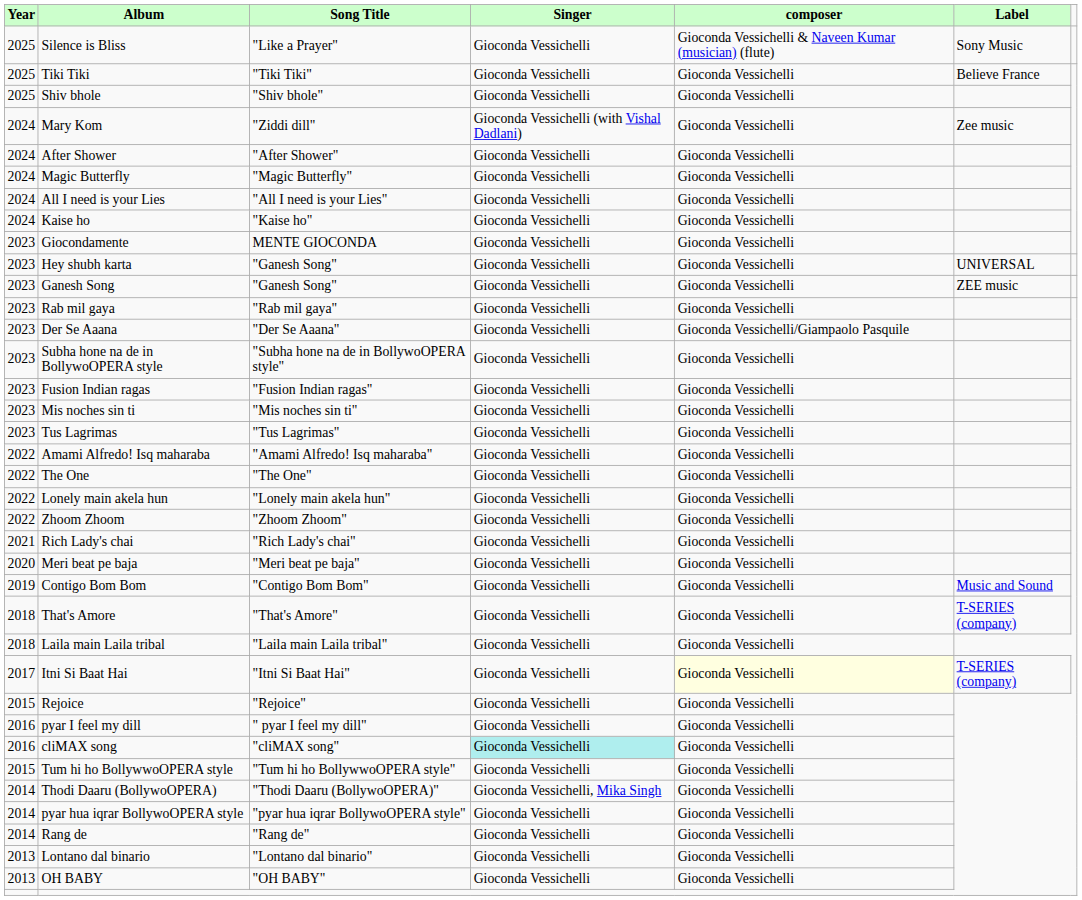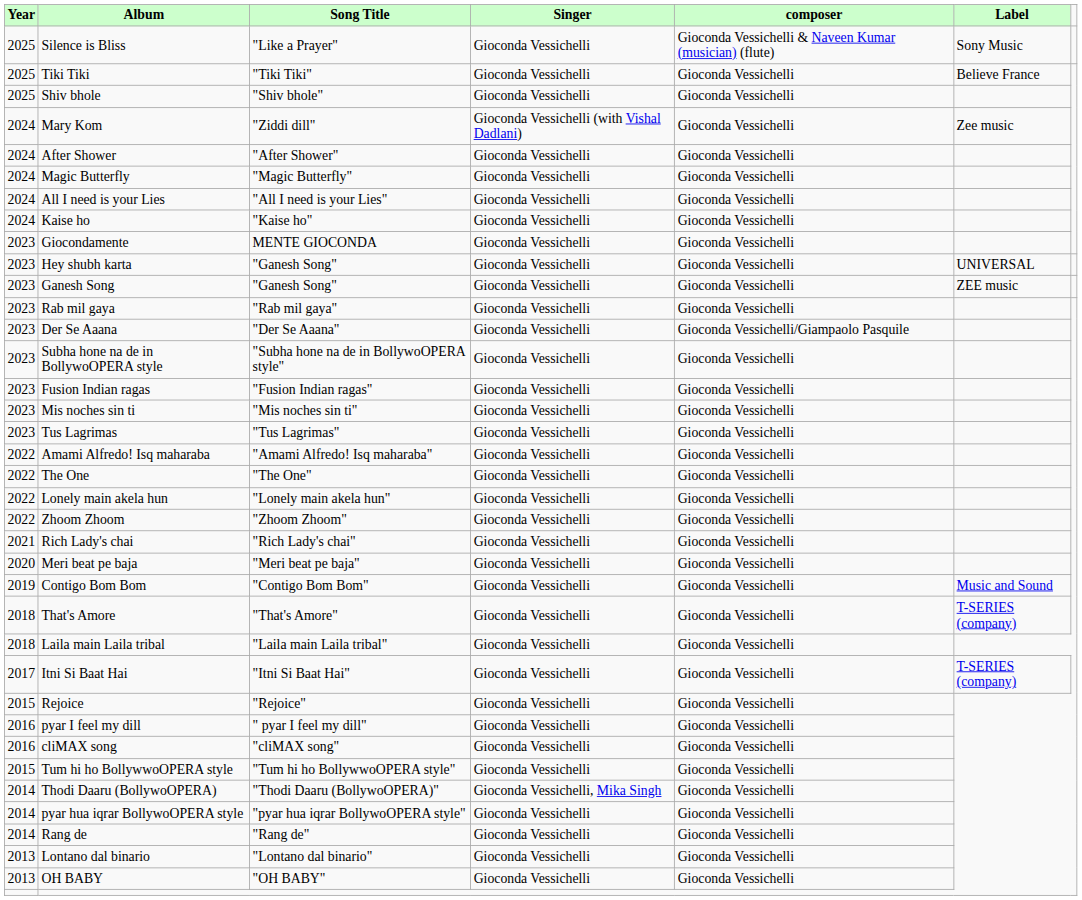(736, 674) lightyellow background -> (736, 674) no background
(532, 747) paleturquoise background -> (532, 747) no background
